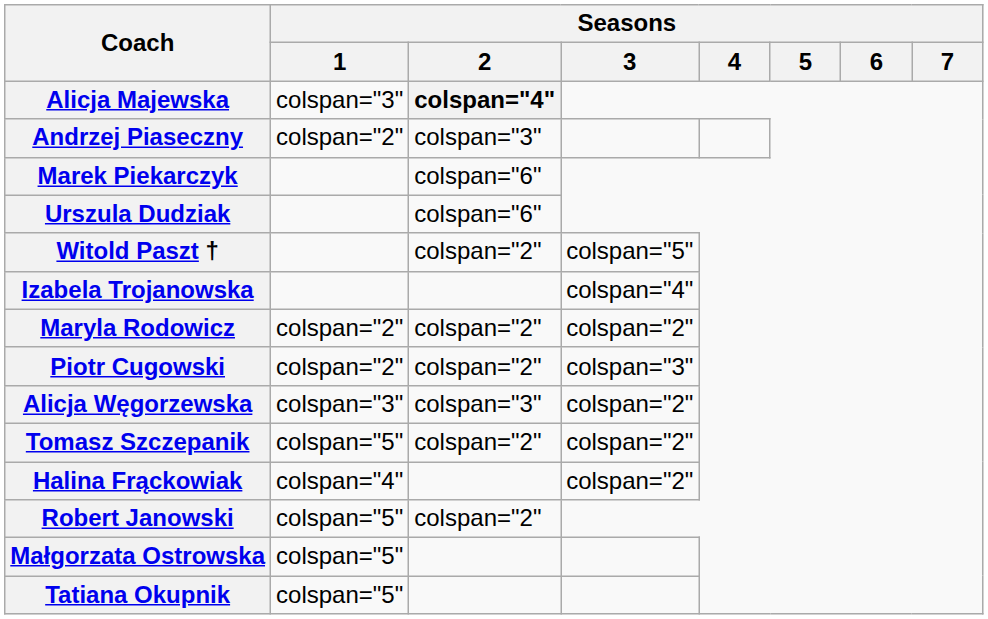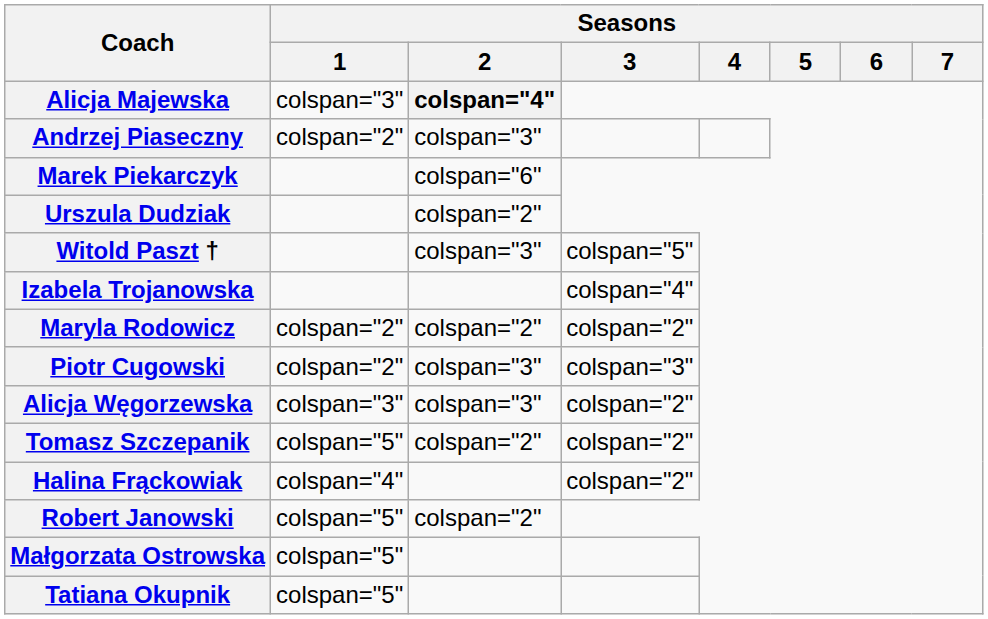(478, 213) colspan="6" -> (478, 213) colspan="2"
(478, 251) colspan="2" -> (478, 251) colspan="3"
(478, 366) colspan="2" -> (478, 366) colspan="3"
